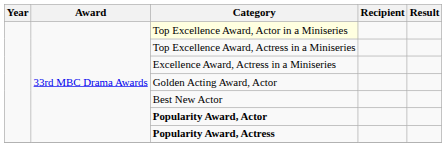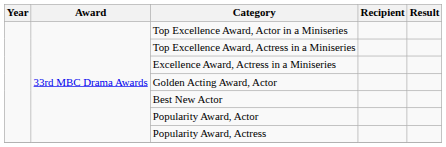(250, 30) lightyellow background -> (250, 30) no background
(210, 116) bold -> (206, 116) normal
(214, 133) bold -> (210, 133) normal
